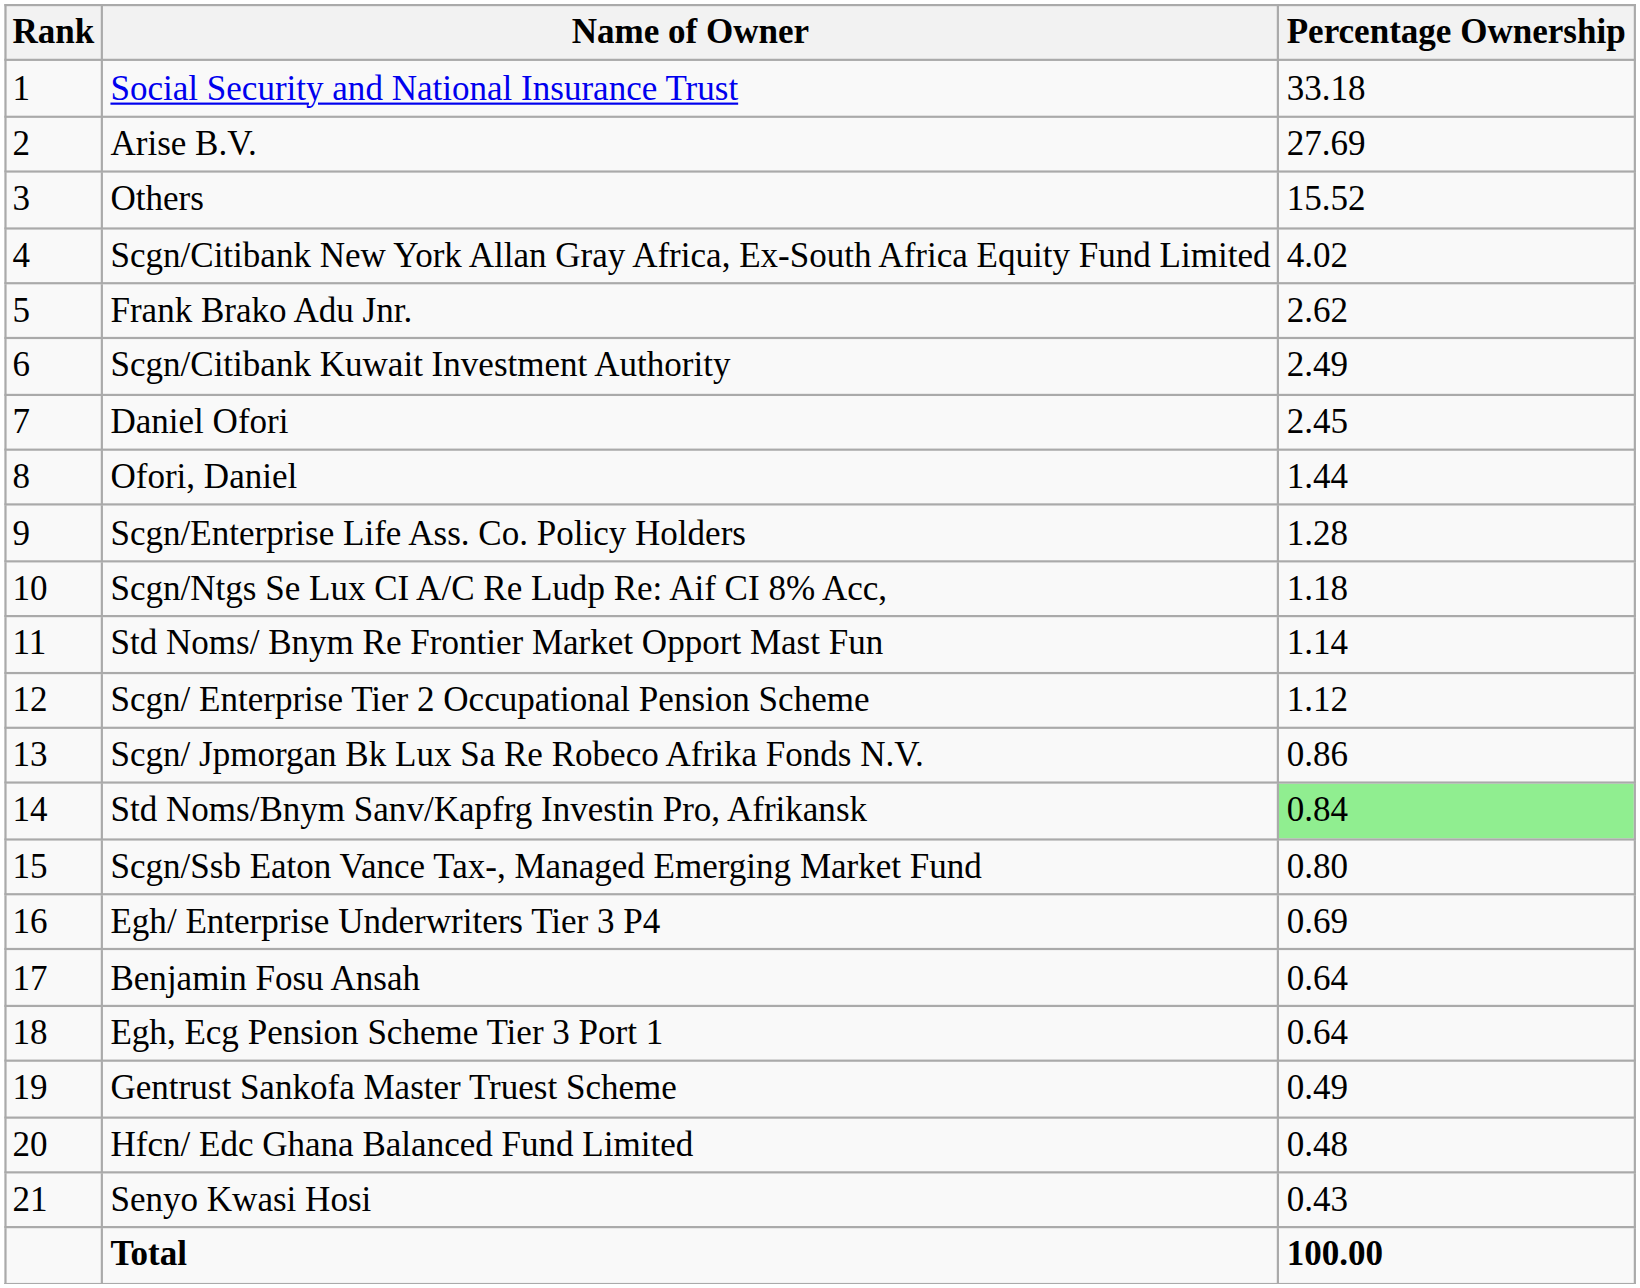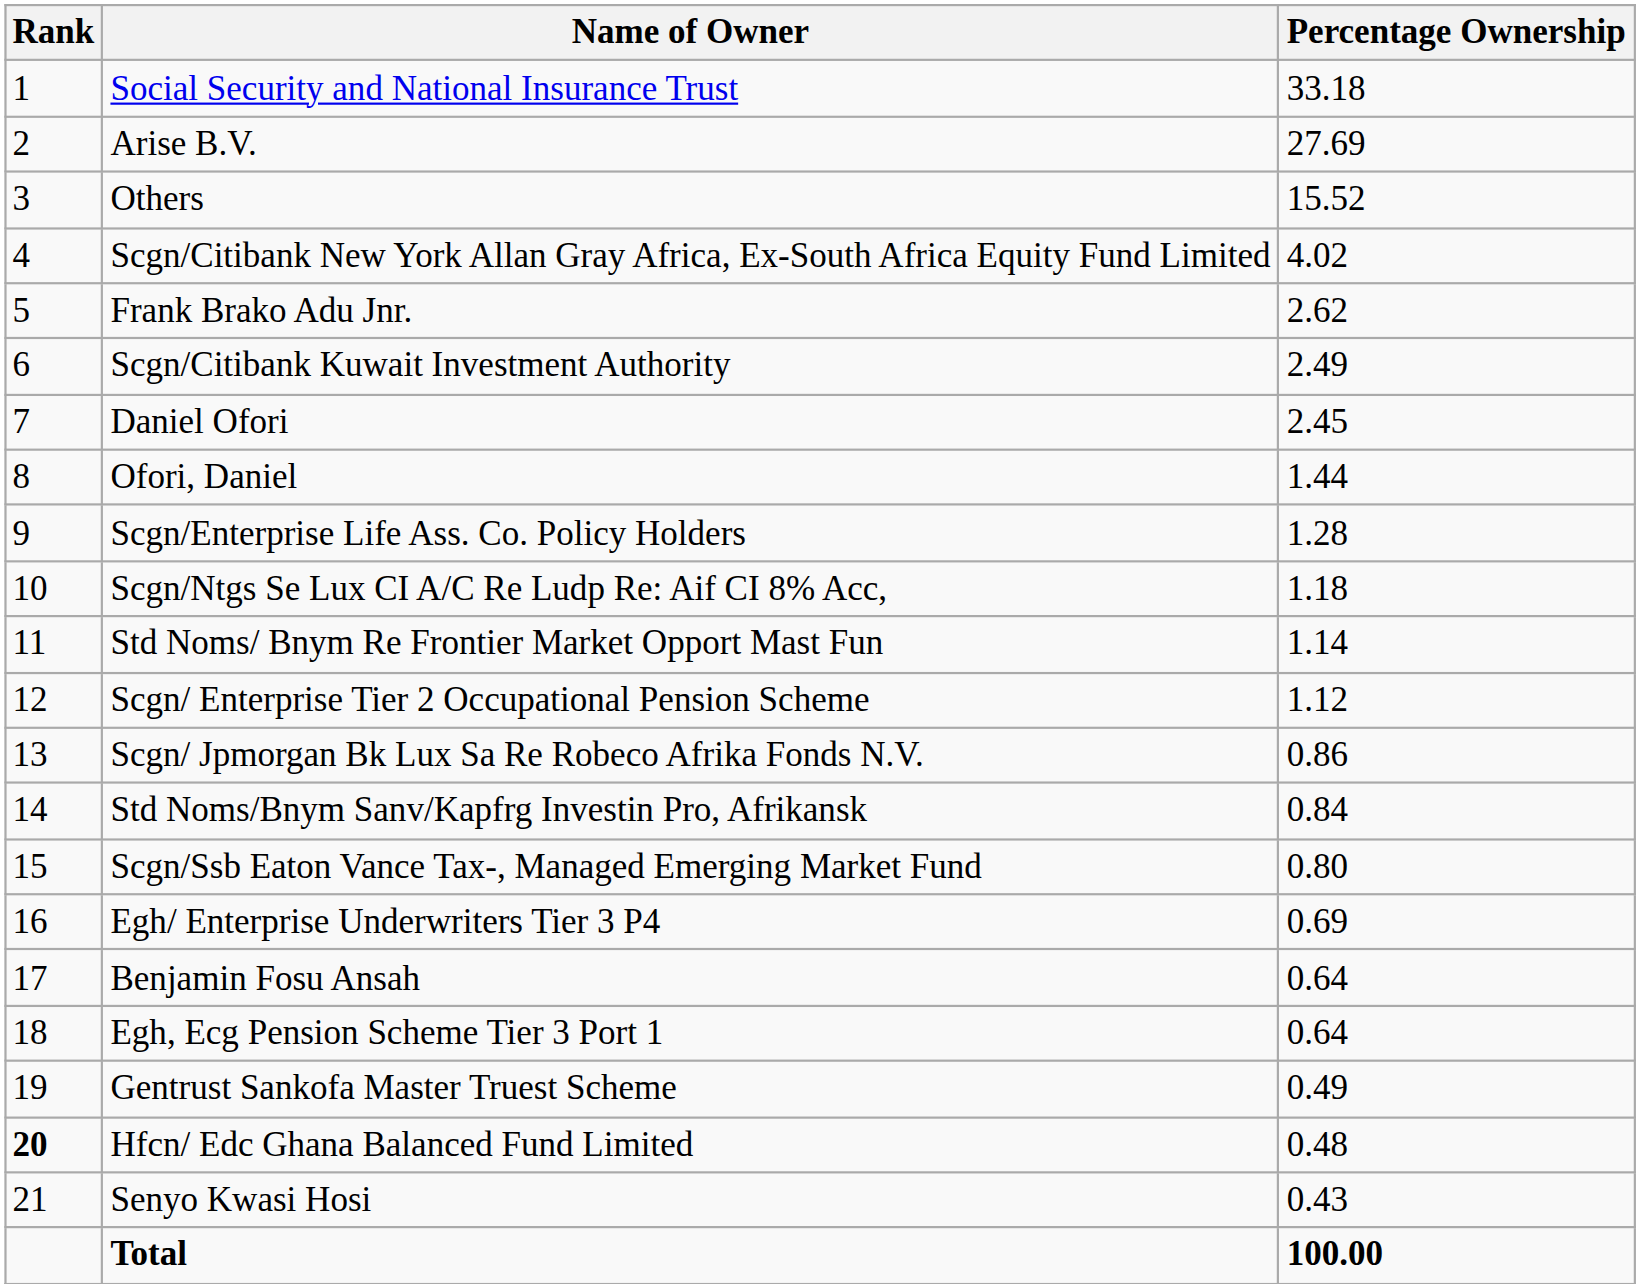(1317, 810) lightgreen background -> (1317, 810) no background
(30, 1143) normal -> (30, 1143) bold
